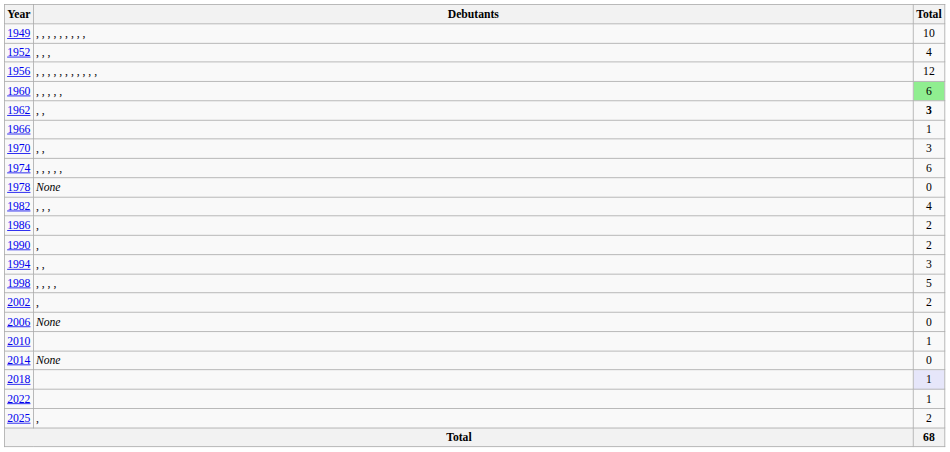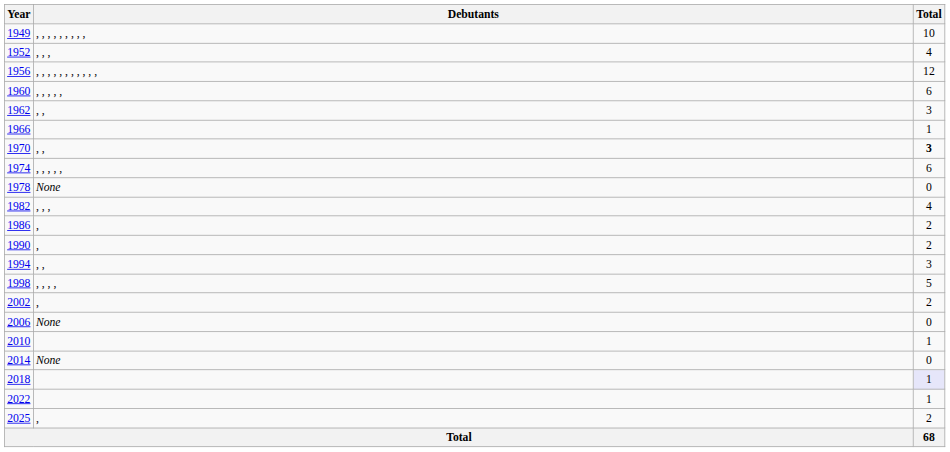(929, 91) lightgreen background -> (929, 91) no background
(929, 110) bold -> (929, 110) normal
(929, 149) normal -> (929, 149) bold
